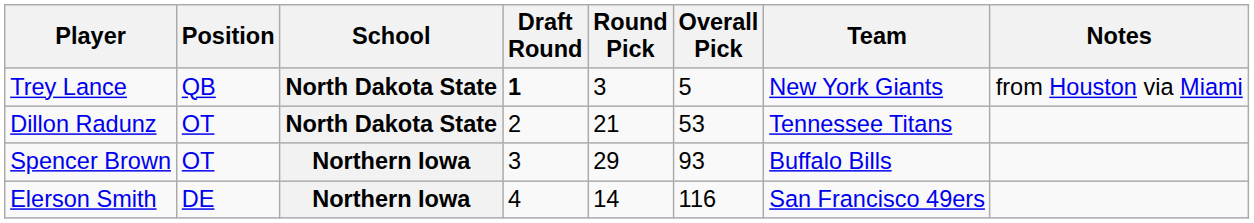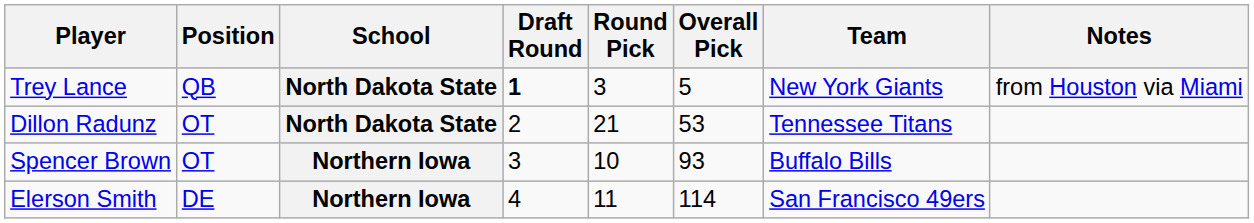(606, 161) 29 -> (606, 161) 10
(606, 198) 14 -> (605, 198) 11
(697, 198) 116 -> (697, 198) 114
